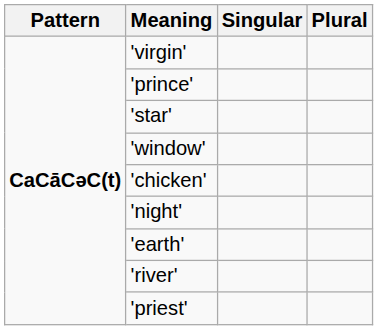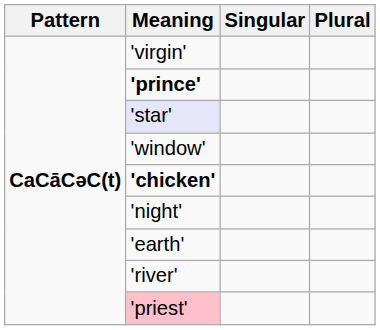(162, 84) normal -> (166, 84) bold
(151, 116) no background -> (151, 116) lavender background
(169, 180) normal -> (173, 180) bold
(159, 308) no background -> (159, 308) pink background
